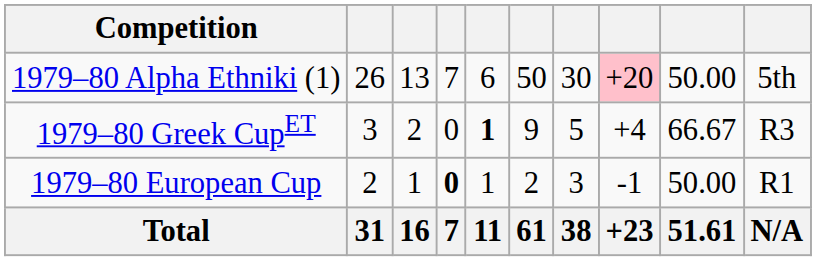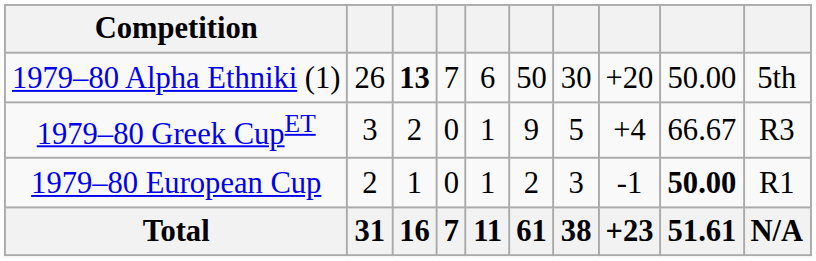(415, 77) normal -> (415, 77) bold
(629, 77) pink background -> (629, 77) no background
(488, 129) bold -> (488, 129) normal
(452, 182) bold -> (452, 182) normal
(702, 182) normal -> (702, 182) bold
